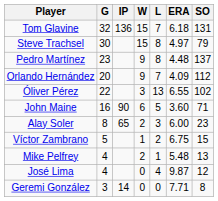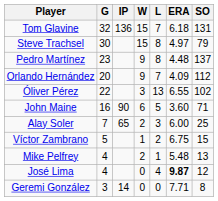(105, 124) 8 -> (105, 124) 7
(203, 124) 23 -> (203, 124) 25
(179, 172) normal -> (179, 172) bold
